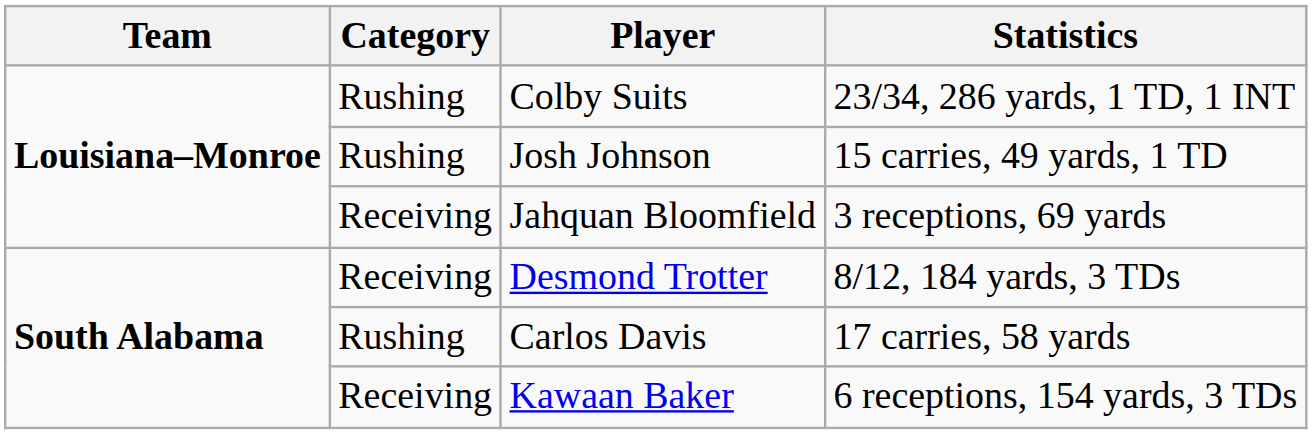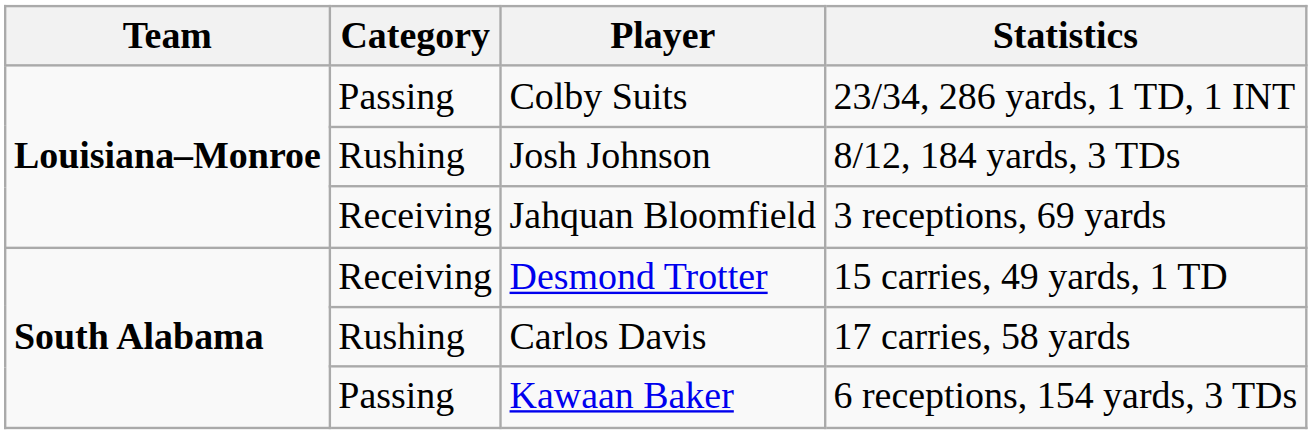(402, 95) Rushing -> (396, 95) Passing
(1031, 155) 15 carries, 49 yards, 1 TD -> (1007, 155) 8/12, 184 yards, 3 TDs
(1007, 276) 8/12, 184 yards, 3 TDs -> (1031, 276) 15 carries, 49 yards, 1 TD
(415, 396) Receiving -> (396, 396) Passing
